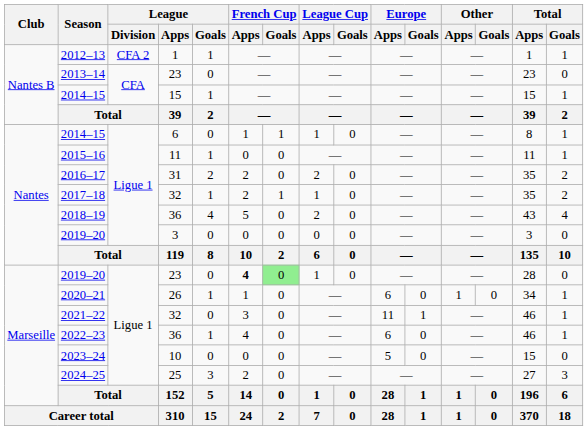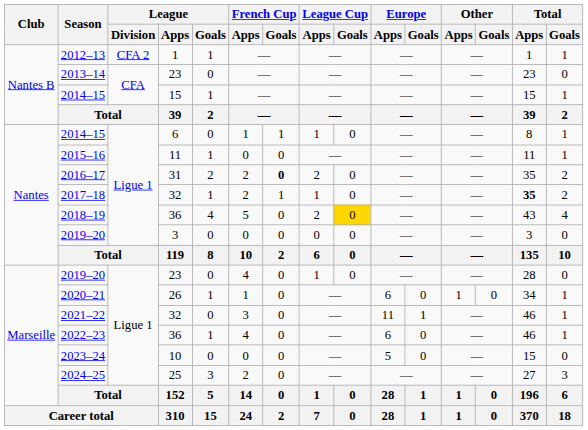(281, 174) normal -> (281, 174) bold
(529, 194) normal -> (529, 194) bold
(352, 214) no background -> (352, 214) gold background
(246, 275) bold -> (246, 275) normal
(281, 275) lightgreen background -> (281, 275) no background
